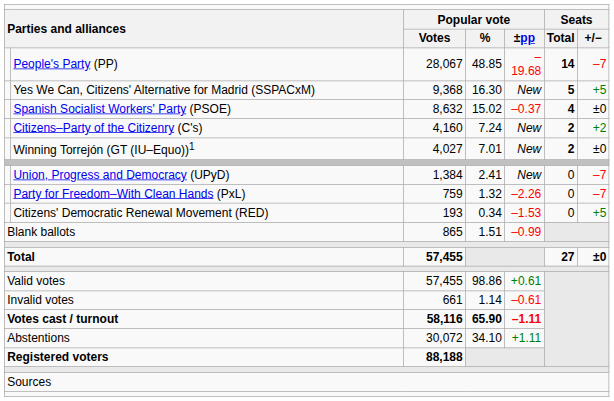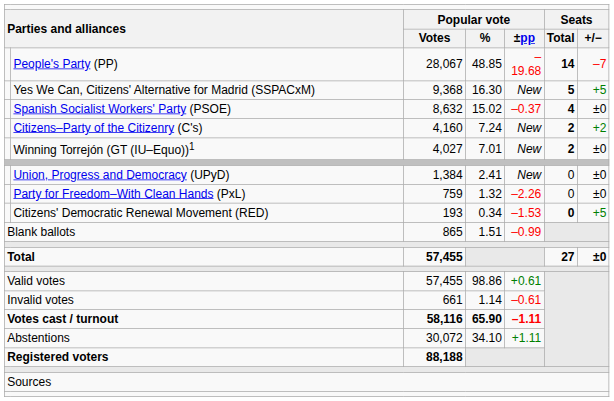(600, 175) –7 -> (600, 175) ±0
(600, 194) –7 -> (600, 194) ±0
(571, 213) normal -> (571, 213) bold
